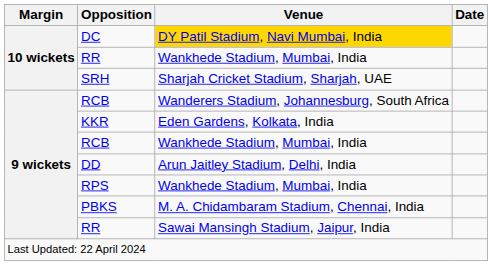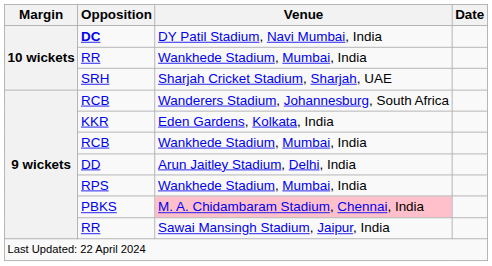(91, 36) normal -> (91, 36) bold
(270, 36) gold background -> (270, 36) no background
(291, 206) no background -> (291, 206) pink background
